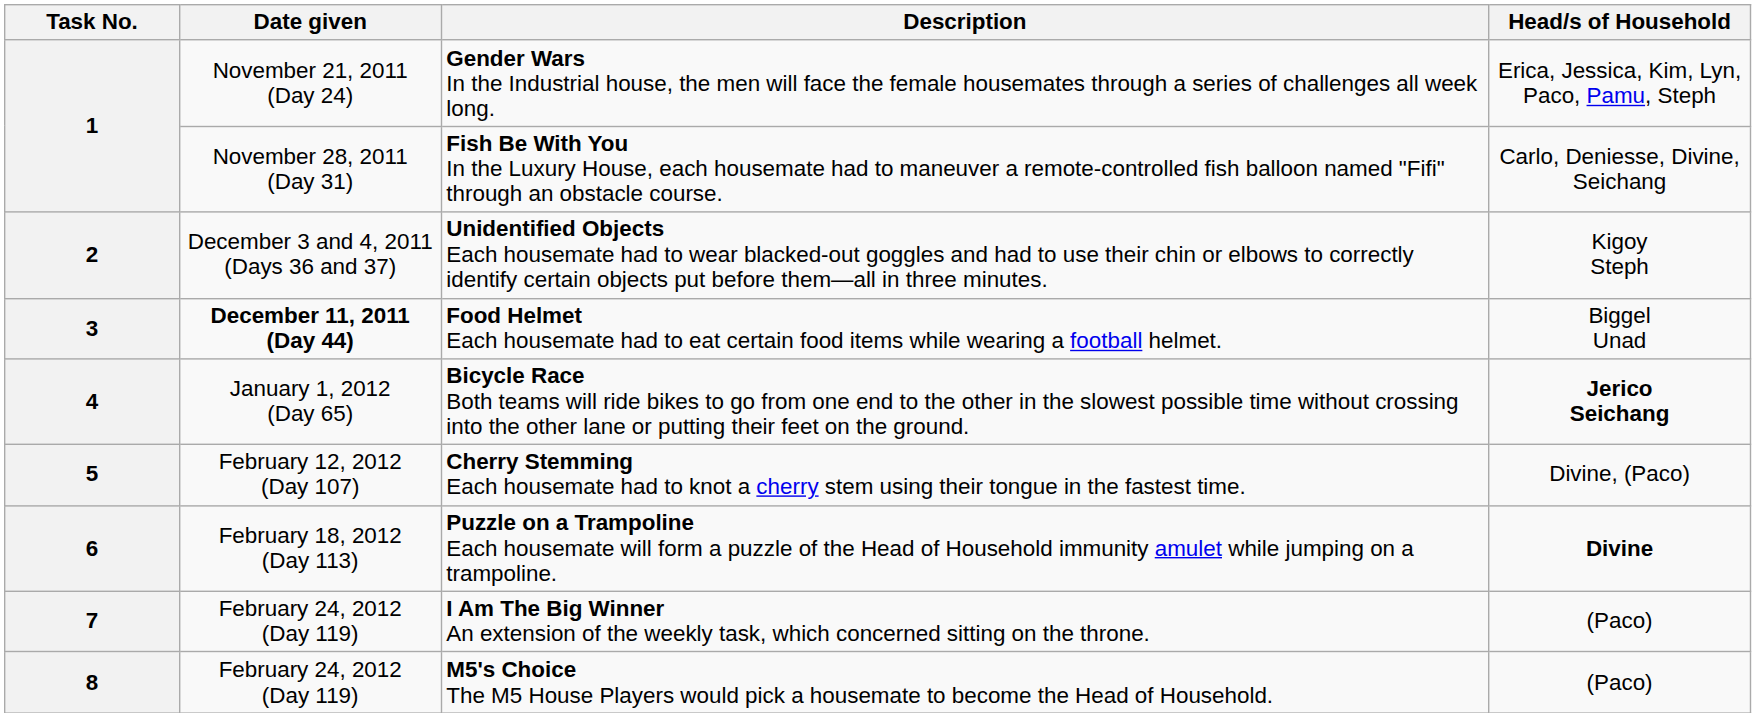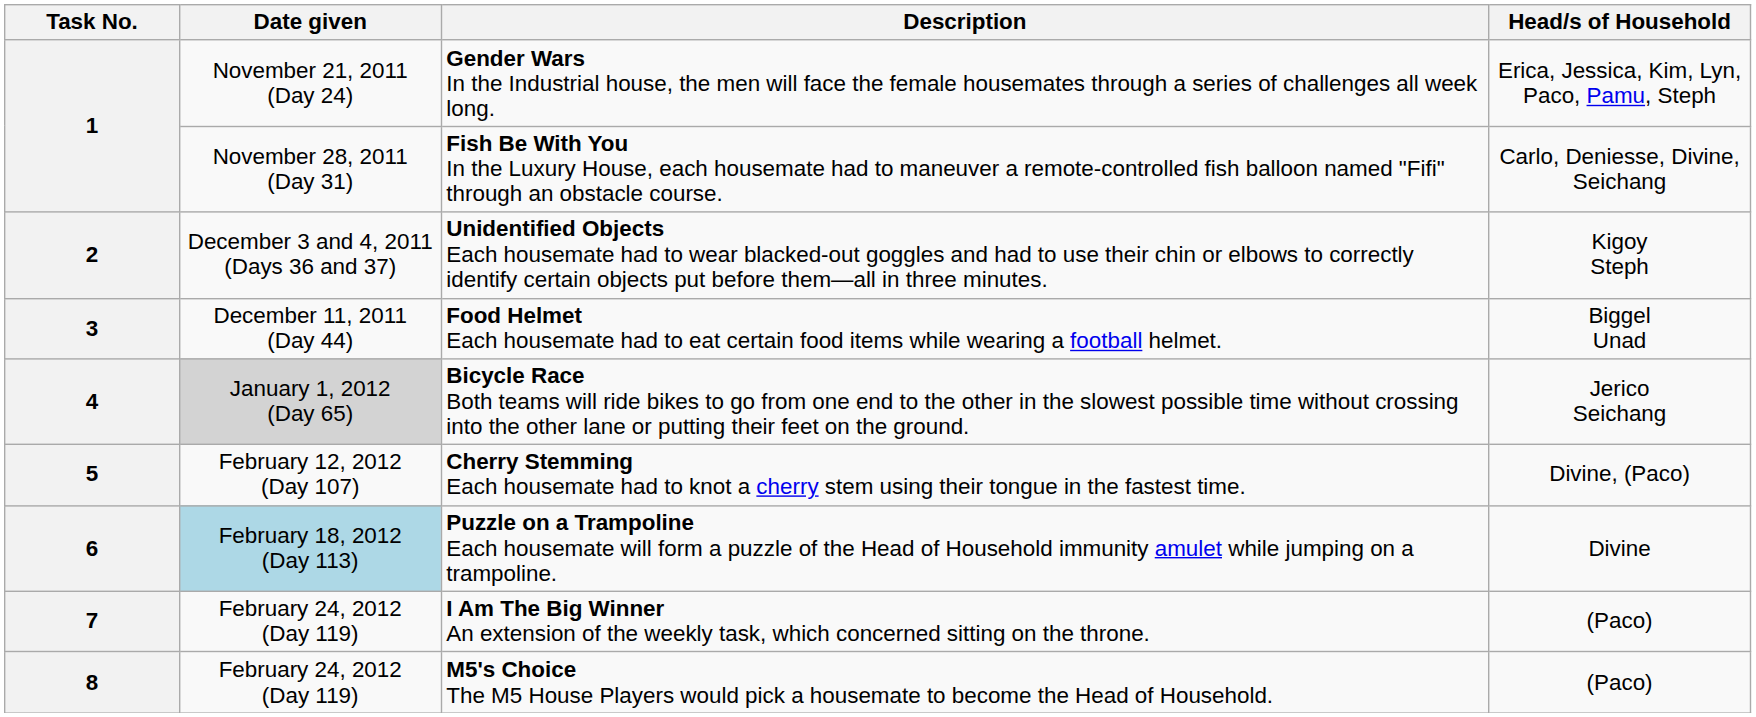(310, 328) bold -> (310, 328) normal
(310, 401) no background -> (310, 401) lightgrey background
(1620, 401) bold -> (1620, 401) normal
(310, 548) no background -> (310, 548) lightblue background
(1620, 548) bold -> (1620, 548) normal
